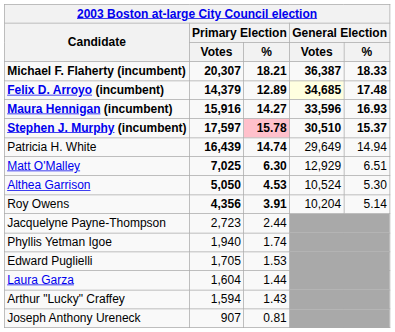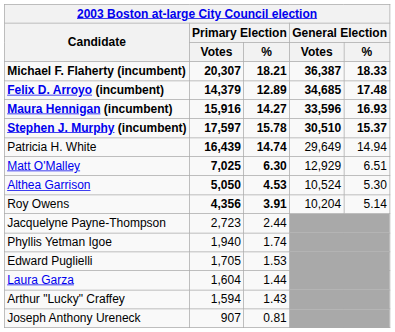(323, 90) lightyellow background -> (323, 90) no background
(272, 128) pink background -> (272, 128) no background
